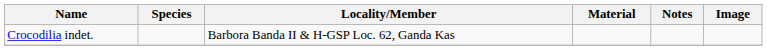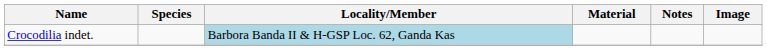(331, 34) no background -> (331, 34) lightblue background
